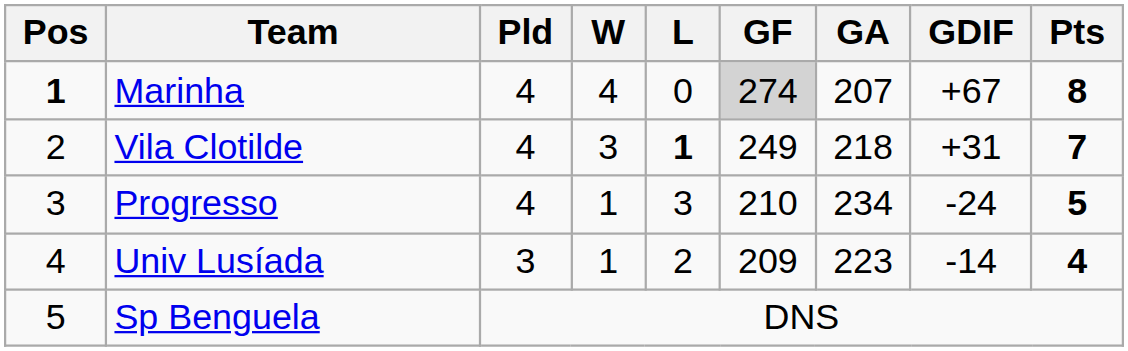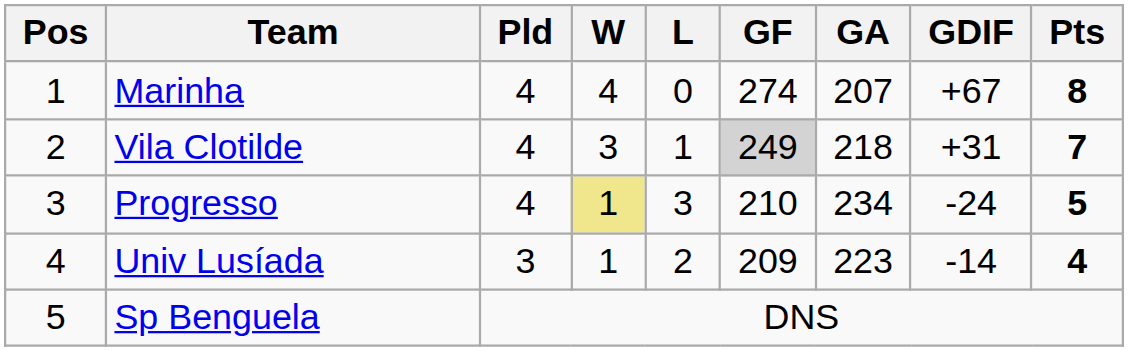(56, 89) bold -> (56, 89) normal
(768, 89) lightgrey background -> (768, 89) no background
(683, 146) bold -> (683, 146) normal
(768, 146) no background -> (768, 146) lightgrey background
(608, 203) no background -> (608, 203) khaki background
